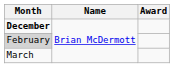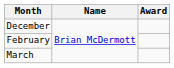(28, 27) bold -> (28, 27) normal
(28, 41) lightgrey background -> (28, 41) no background
